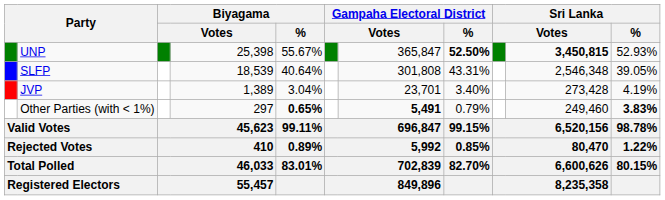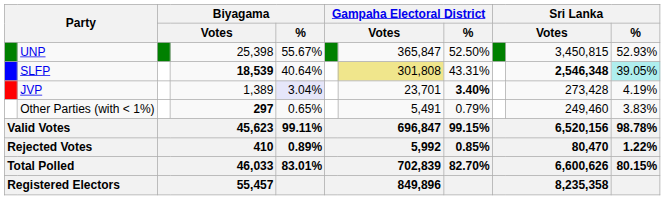(469, 52) bold -> (469, 52) normal
(582, 52) bold -> (582, 52) normal
(255, 71) normal -> (255, 71) bold
(419, 71) no background -> (419, 71) khaki background
(582, 71) normal -> (582, 71) bold
(637, 71) no background -> (637, 71) paleturquoise background
(305, 90) no background -> (305, 90) lavender background
(473, 90) normal -> (473, 90) bold
(263, 109) normal -> (263, 109) bold
(305, 109) bold -> (305, 109) normal
(426, 109) bold -> (426, 109) normal
(640, 109) bold -> (640, 109) normal
